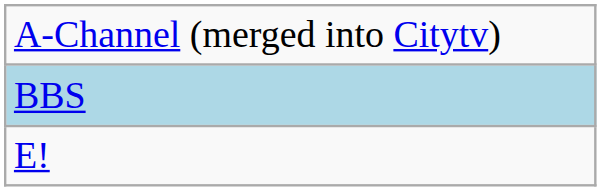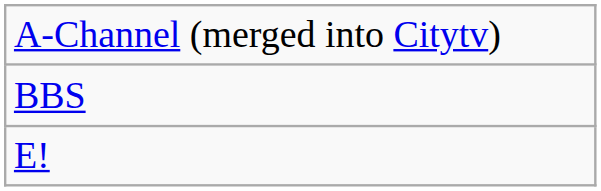(50, 94) lightblue background -> (50, 94) no background
